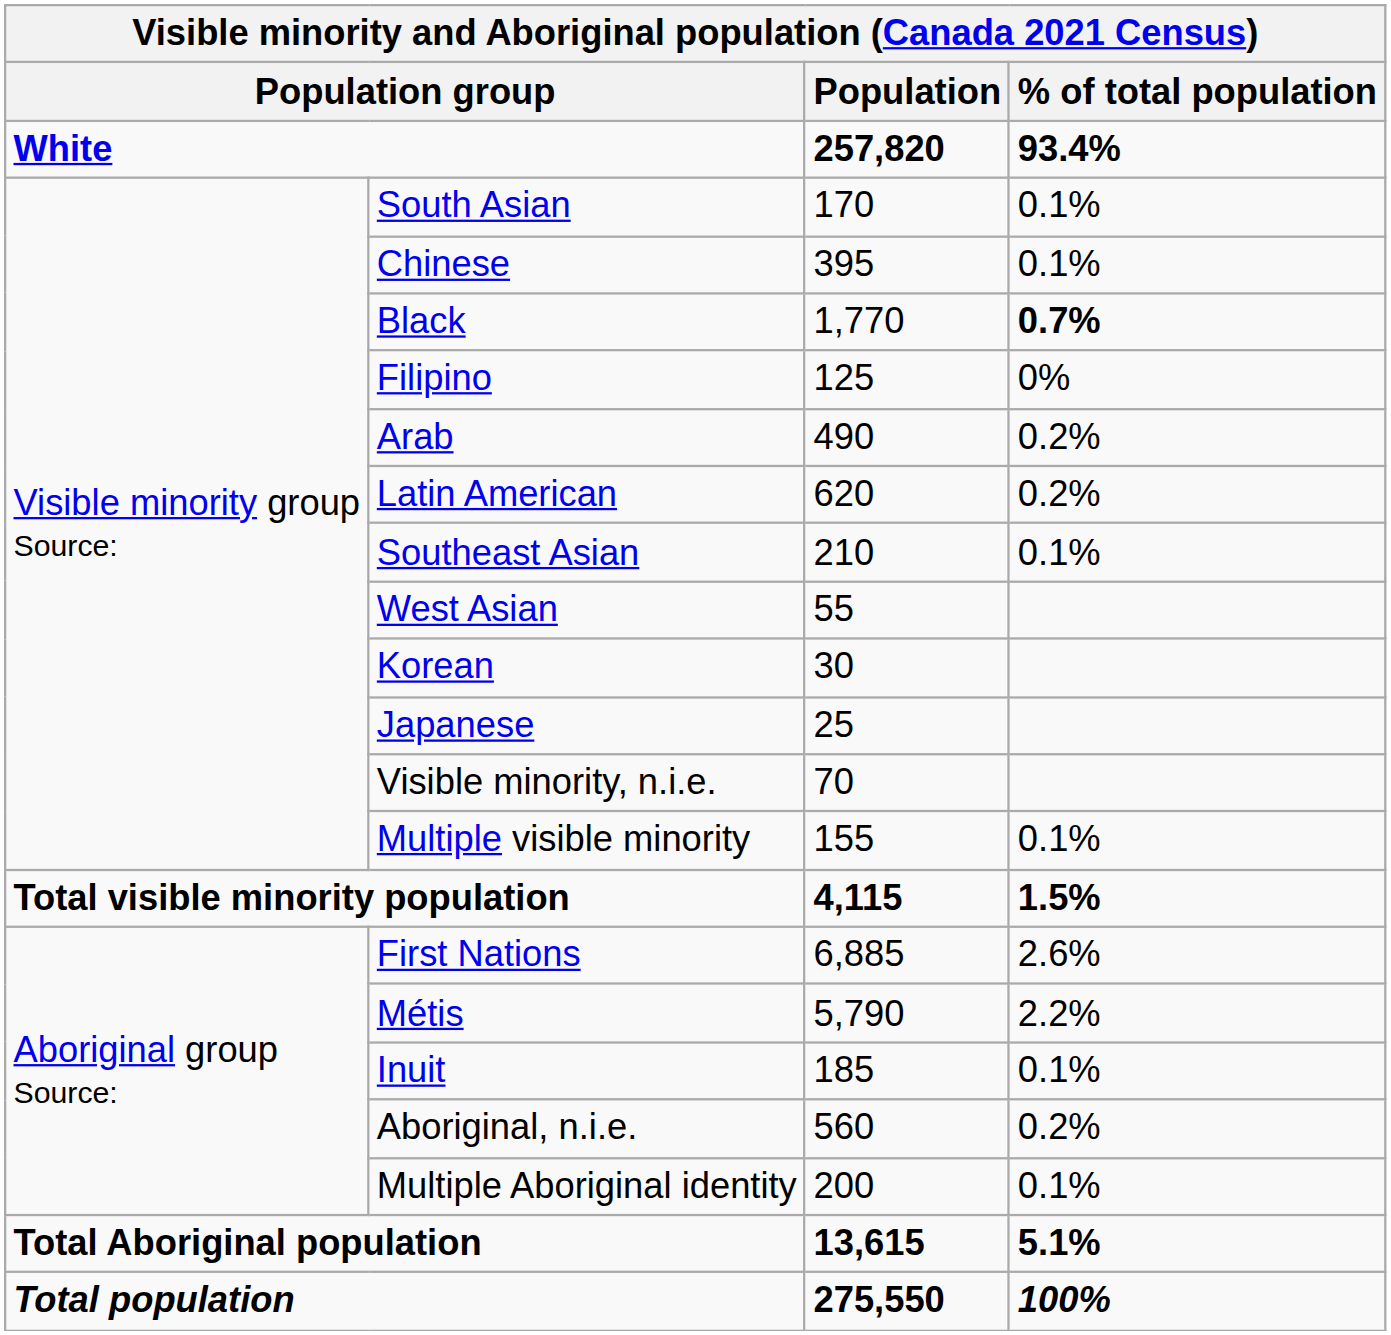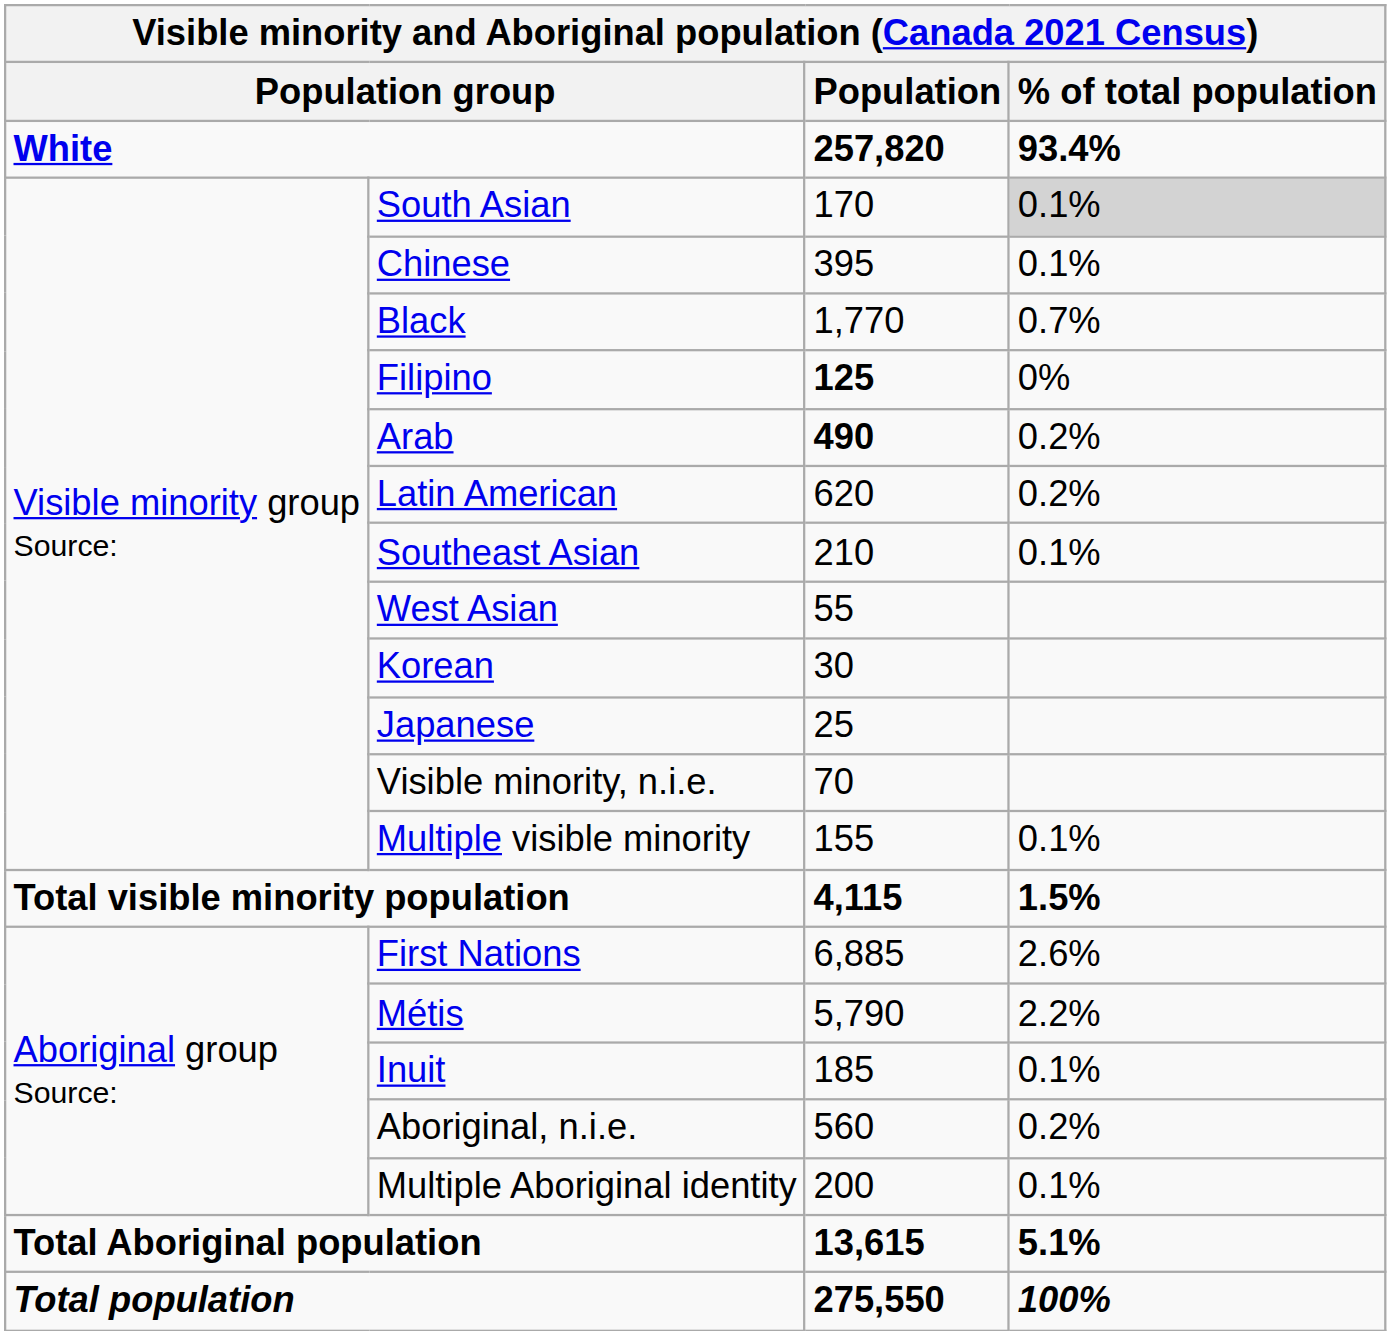(1059, 206) no background -> (1059, 206) lightgrey background
(1059, 321) bold -> (1059, 321) normal
(844, 378) normal -> (844, 378) bold
(844, 436) normal -> (844, 436) bold
